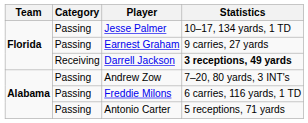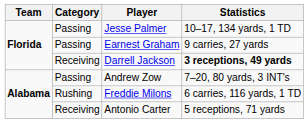(73, 94) Passing -> (73, 94) Rushing
(73, 110) Passing -> (77, 110) Receiving
